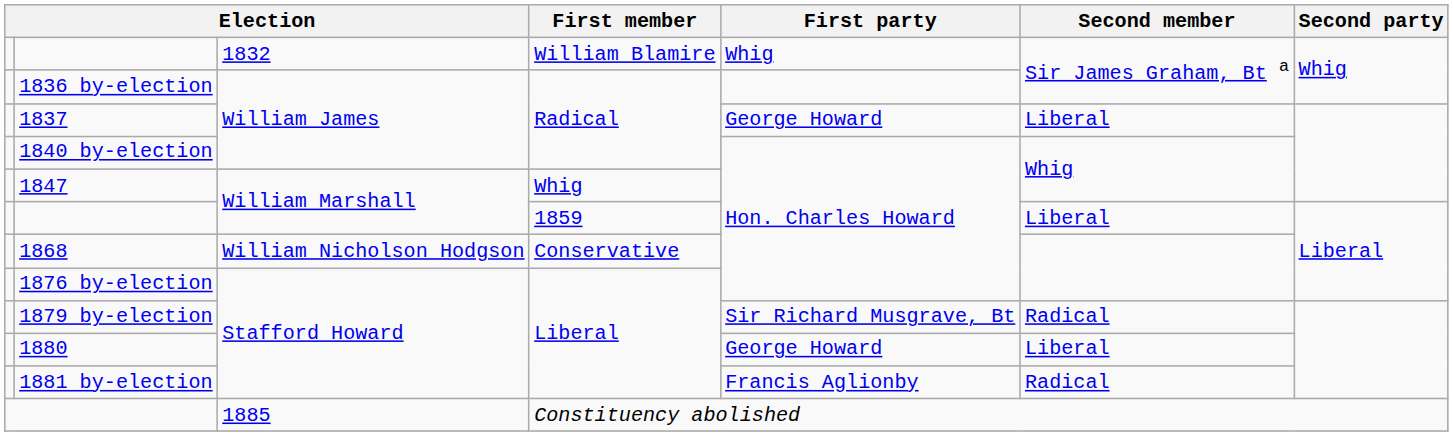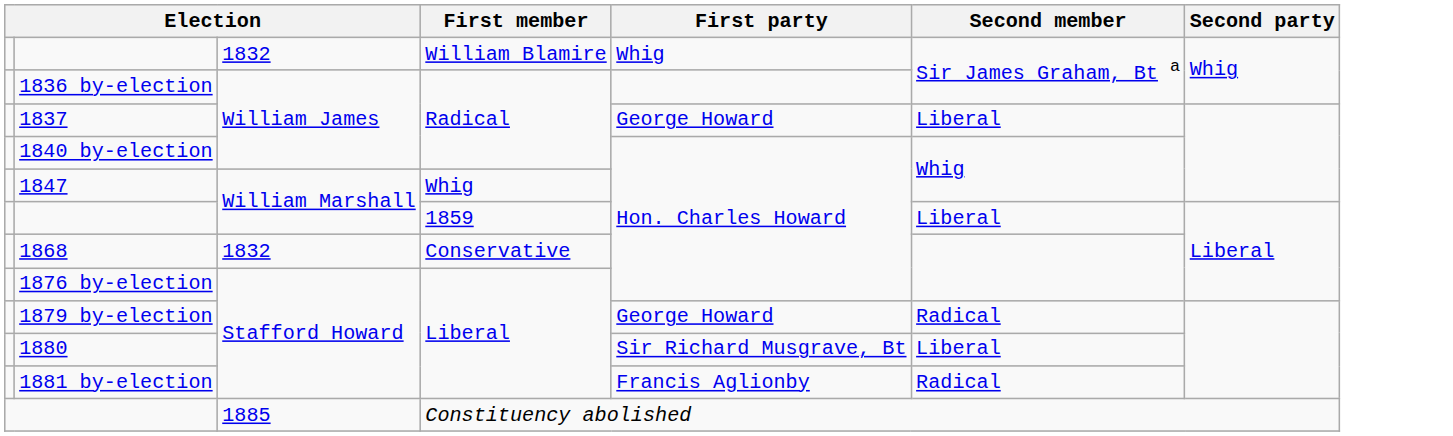(373, 251) William Nicholson Hodgson -> (246, 251) 1832
(870, 317) Sir Richard Musgrave, Bt -> (695, 317) George Howard
(804, 350) George Howard -> (761, 350) Sir Richard Musgrave, Bt
